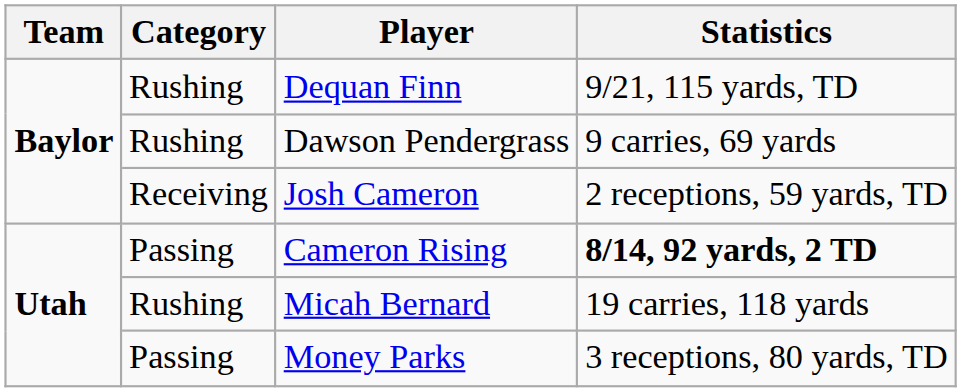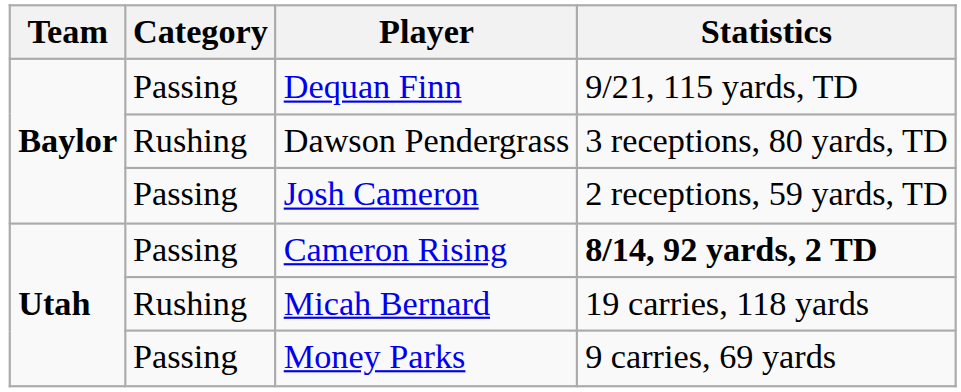(186, 86) Rushing -> (185, 86) Passing
(711, 140) 9 carries, 69 yards -> (766, 140) 3 receptions, 80 yards, TD
(199, 194) Receiving -> (185, 194) Passing
(766, 357) 3 receptions, 80 yards, TD -> (711, 357) 9 carries, 69 yards
